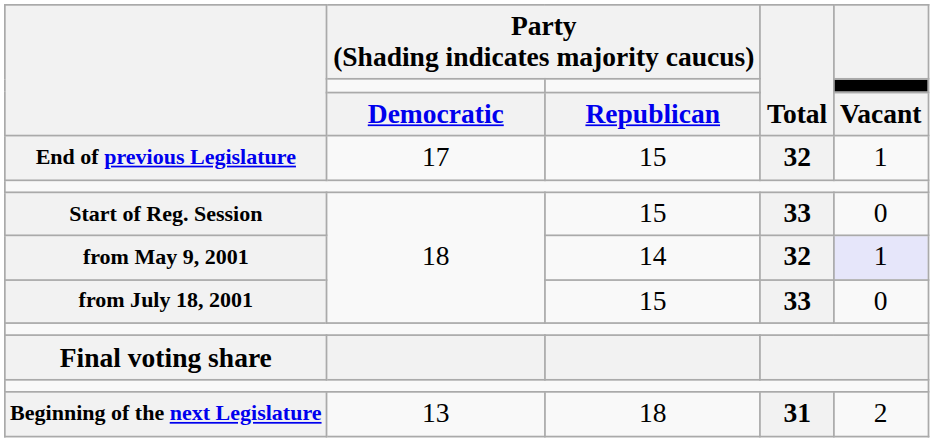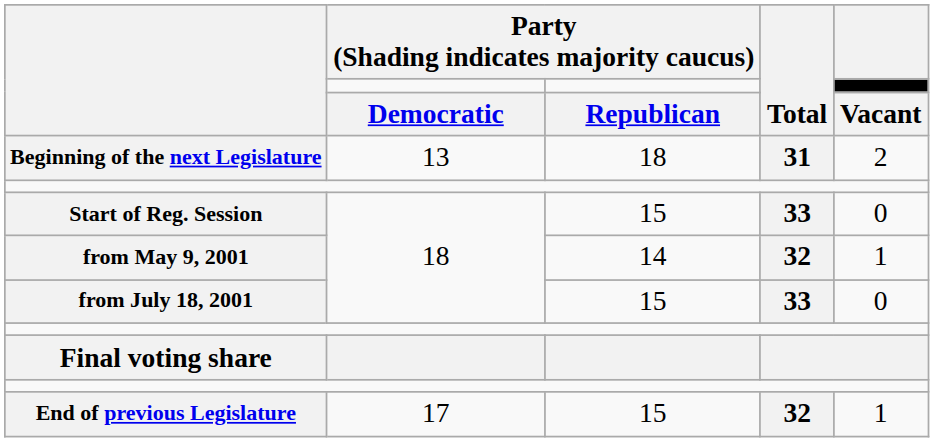rows swapped: (166, 157) <-> (166, 413)
(881, 257) lavender background -> (881, 257) no background
